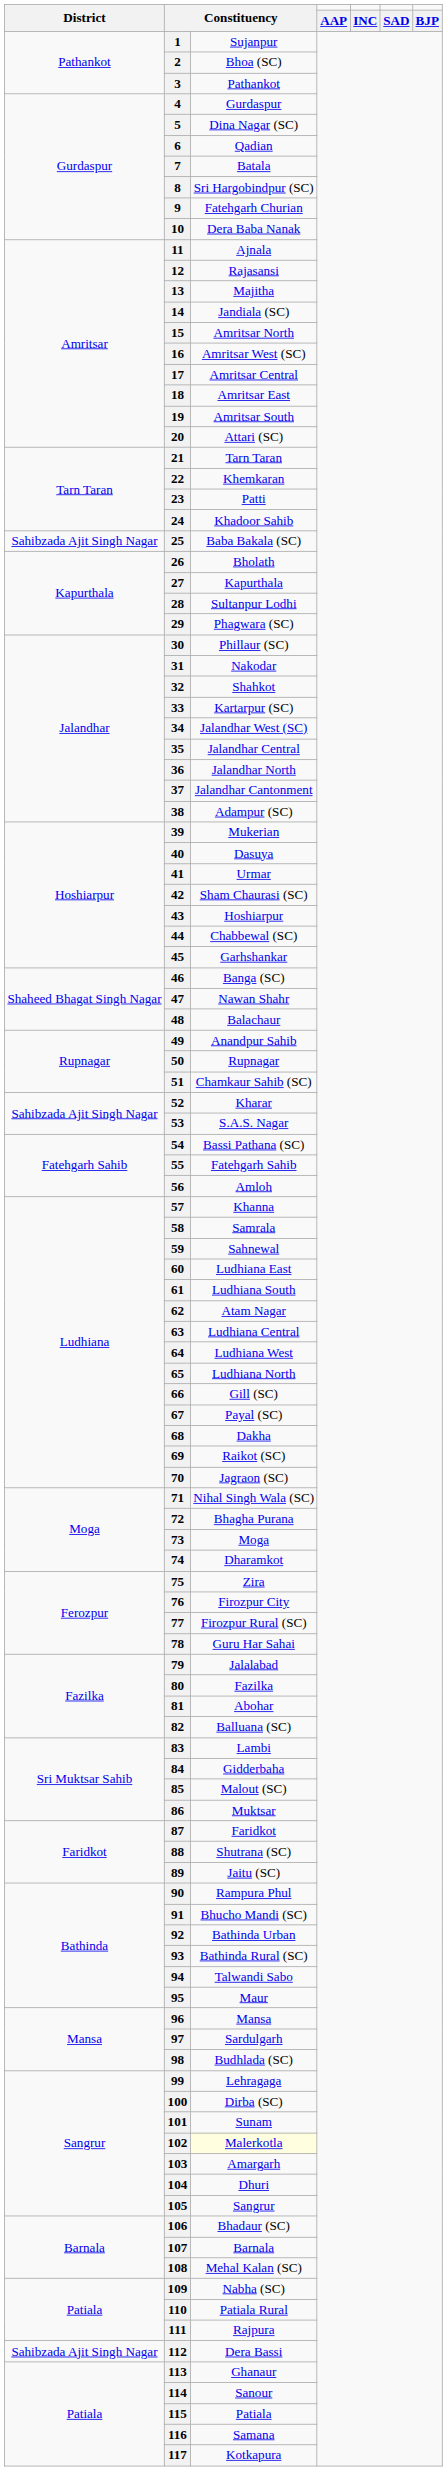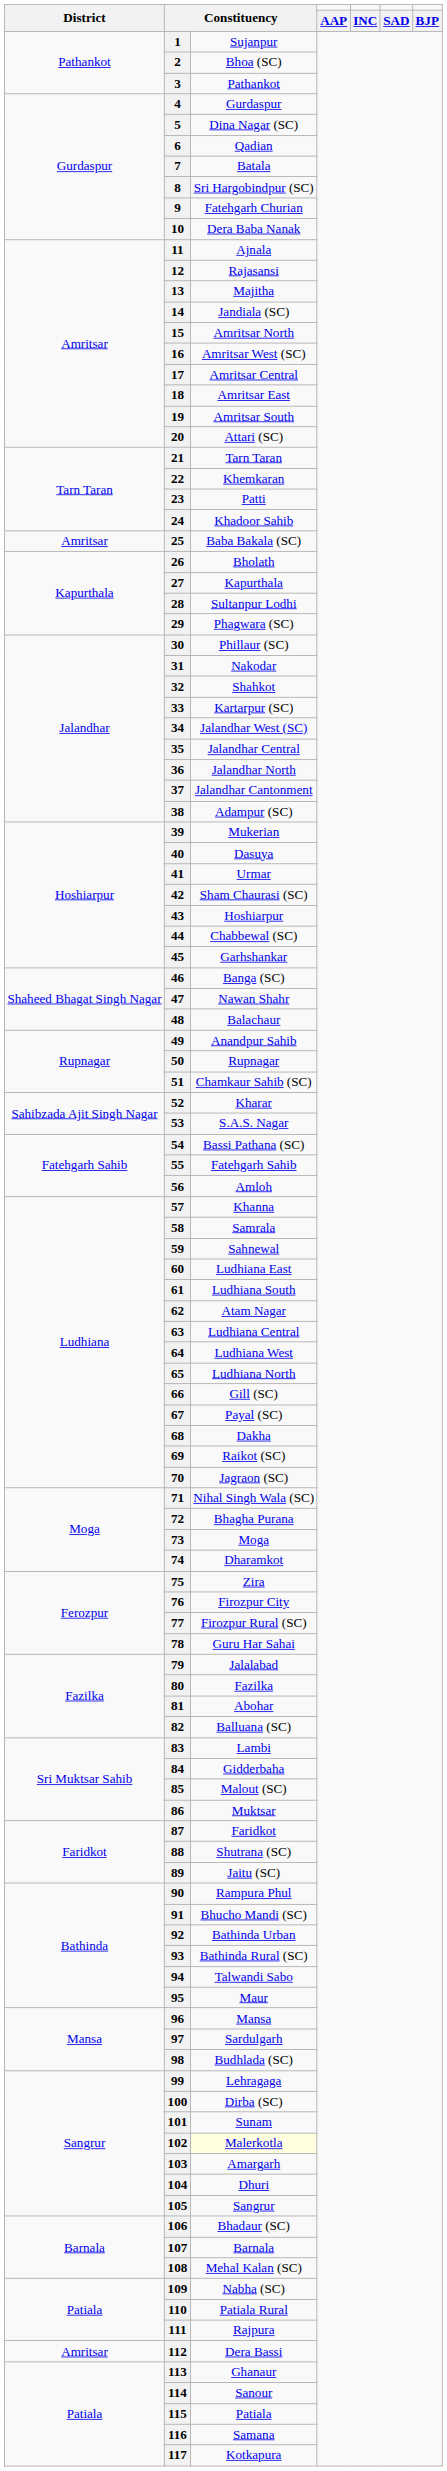(84, 541) Sahibzada Ajit Singh Nagar -> (84, 541) Amritsar
(84, 2351) Sahibzada Ajit Singh Nagar -> (84, 2351) Amritsar
